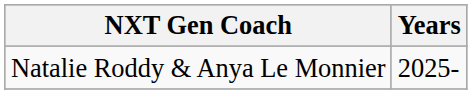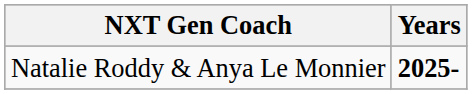(429, 67) normal -> (429, 67) bold
